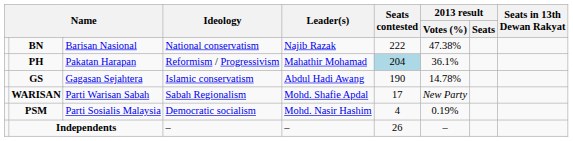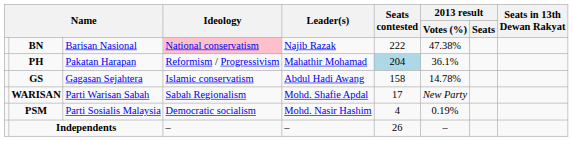(212, 45) no background -> (212, 45) pink background
(397, 78) 190 -> (397, 78) 158
